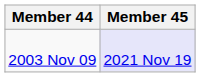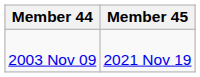(147, 59) lavender background -> (147, 59) no background
